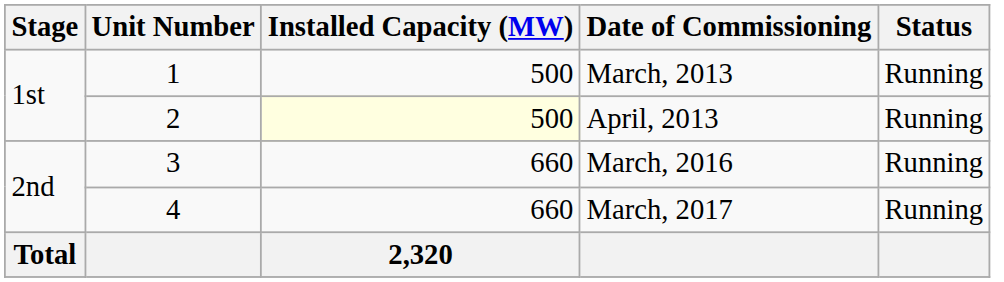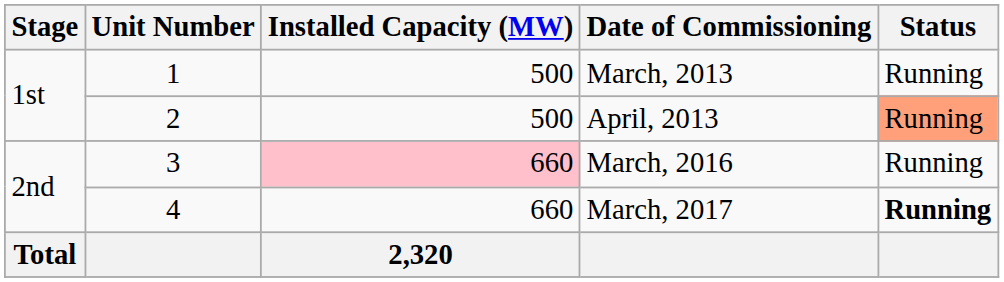(552, 118) lightyellow background -> (552, 118) no background
(934, 118) no background -> (934, 118) lightsalmon background
(552, 163) no background -> (552, 163) pink background
(934, 208) normal -> (938, 208) bold
